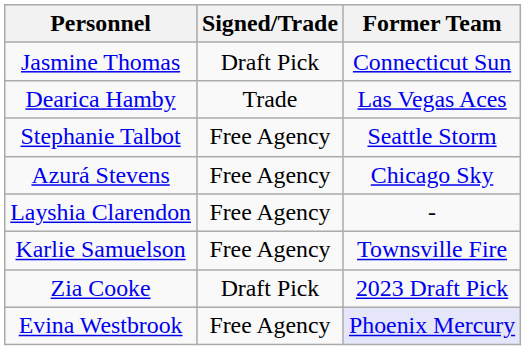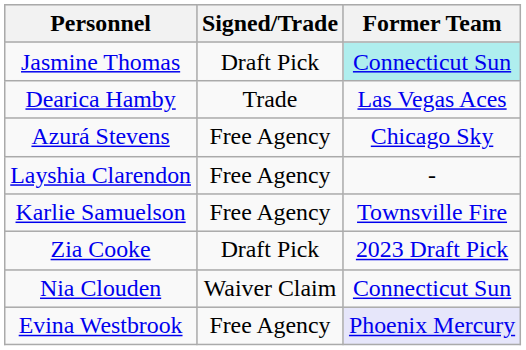(432, 61) no background -> (432, 61) paleturquoise background
- row: (101, 136)
+ row: (101, 288)
